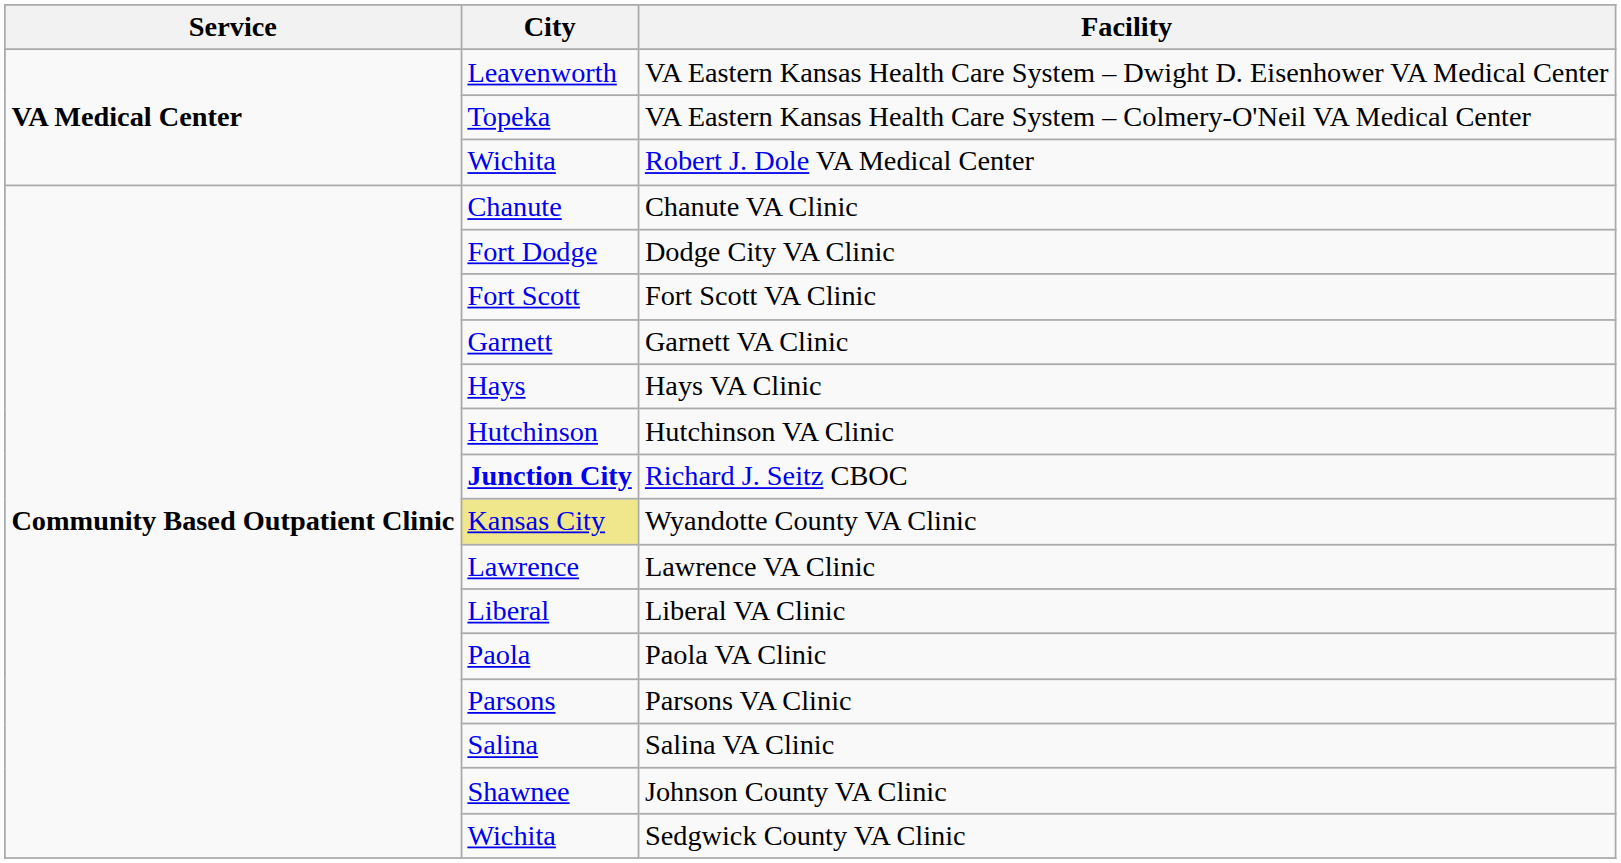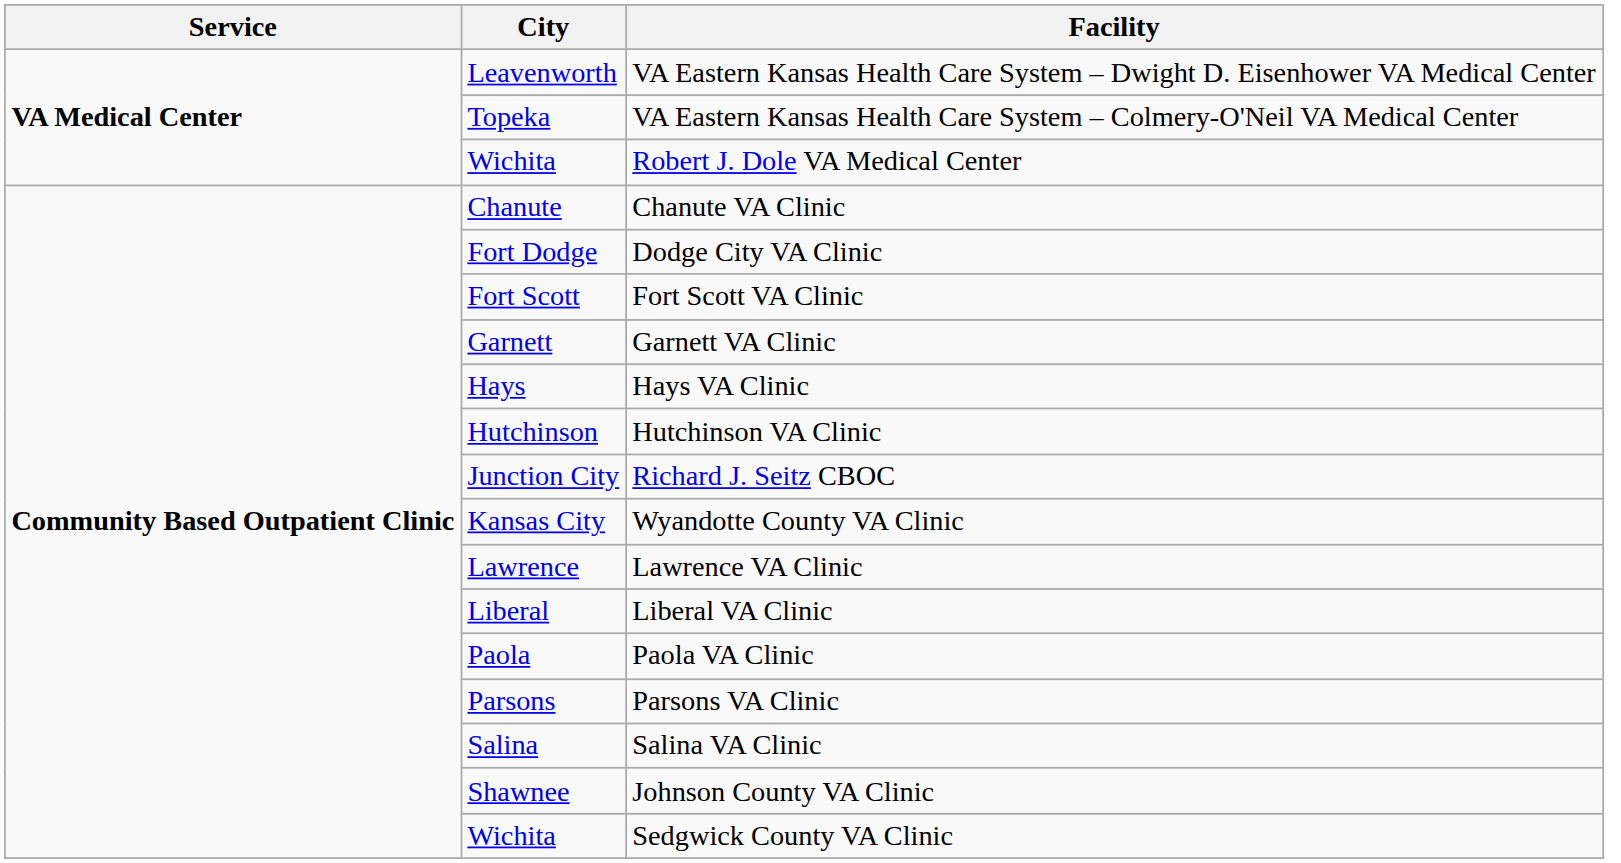(550, 476) bold -> (543, 476) normal
(536, 521) khaki background -> (536, 521) no background
